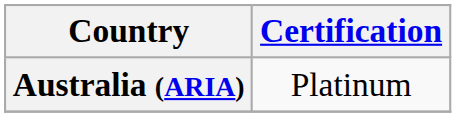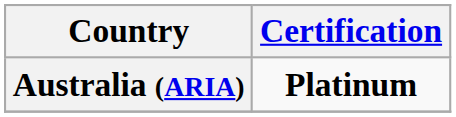(351, 84) normal -> (351, 84) bold
